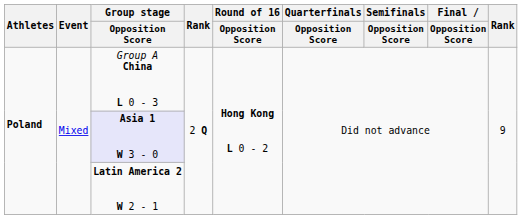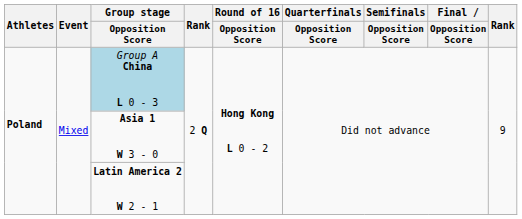(137, 79) no background -> (137, 79) lightblue background
(137, 136) lavender background -> (137, 136) no background
